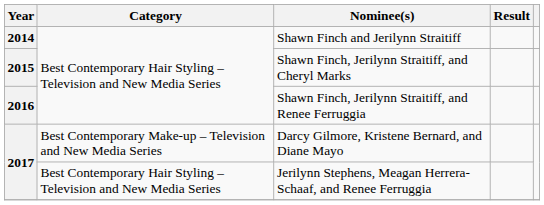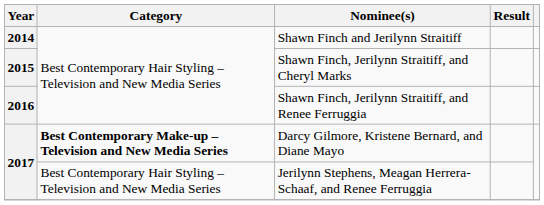(153, 143) normal -> (134, 143) bold
